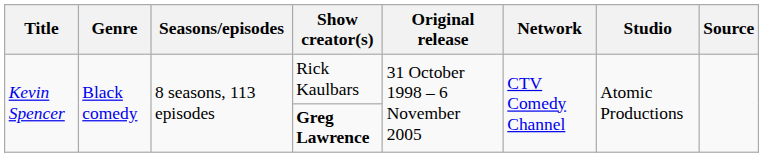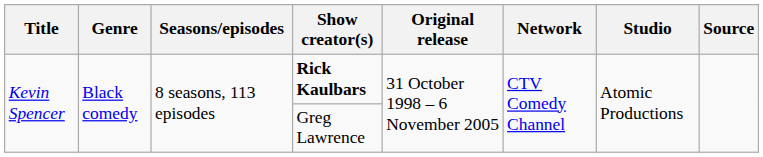(328, 78) normal -> (331, 78) bold
(333, 128) bold -> (331, 128) normal
